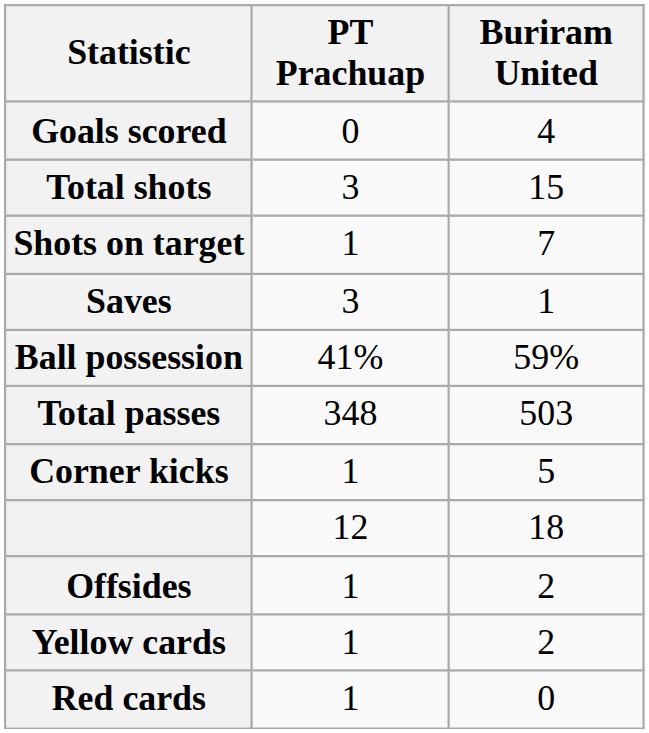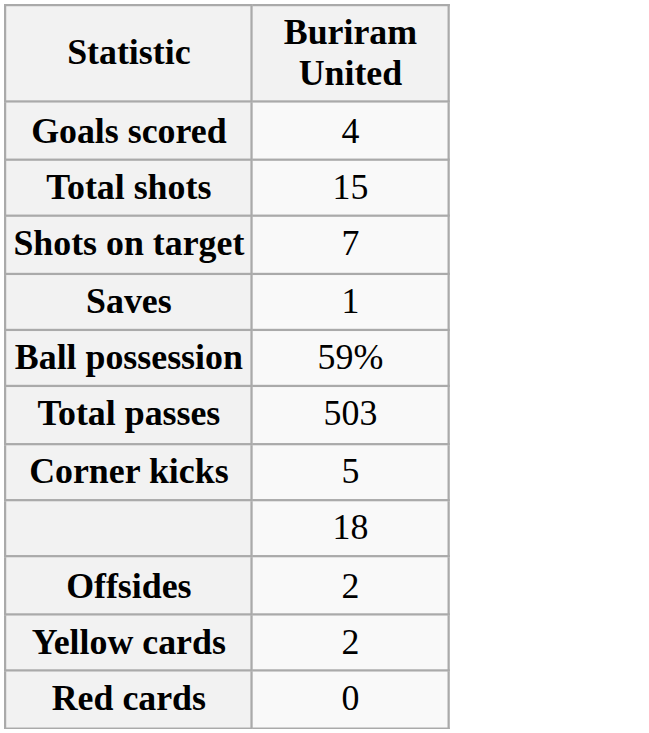- column: (350, 53)
